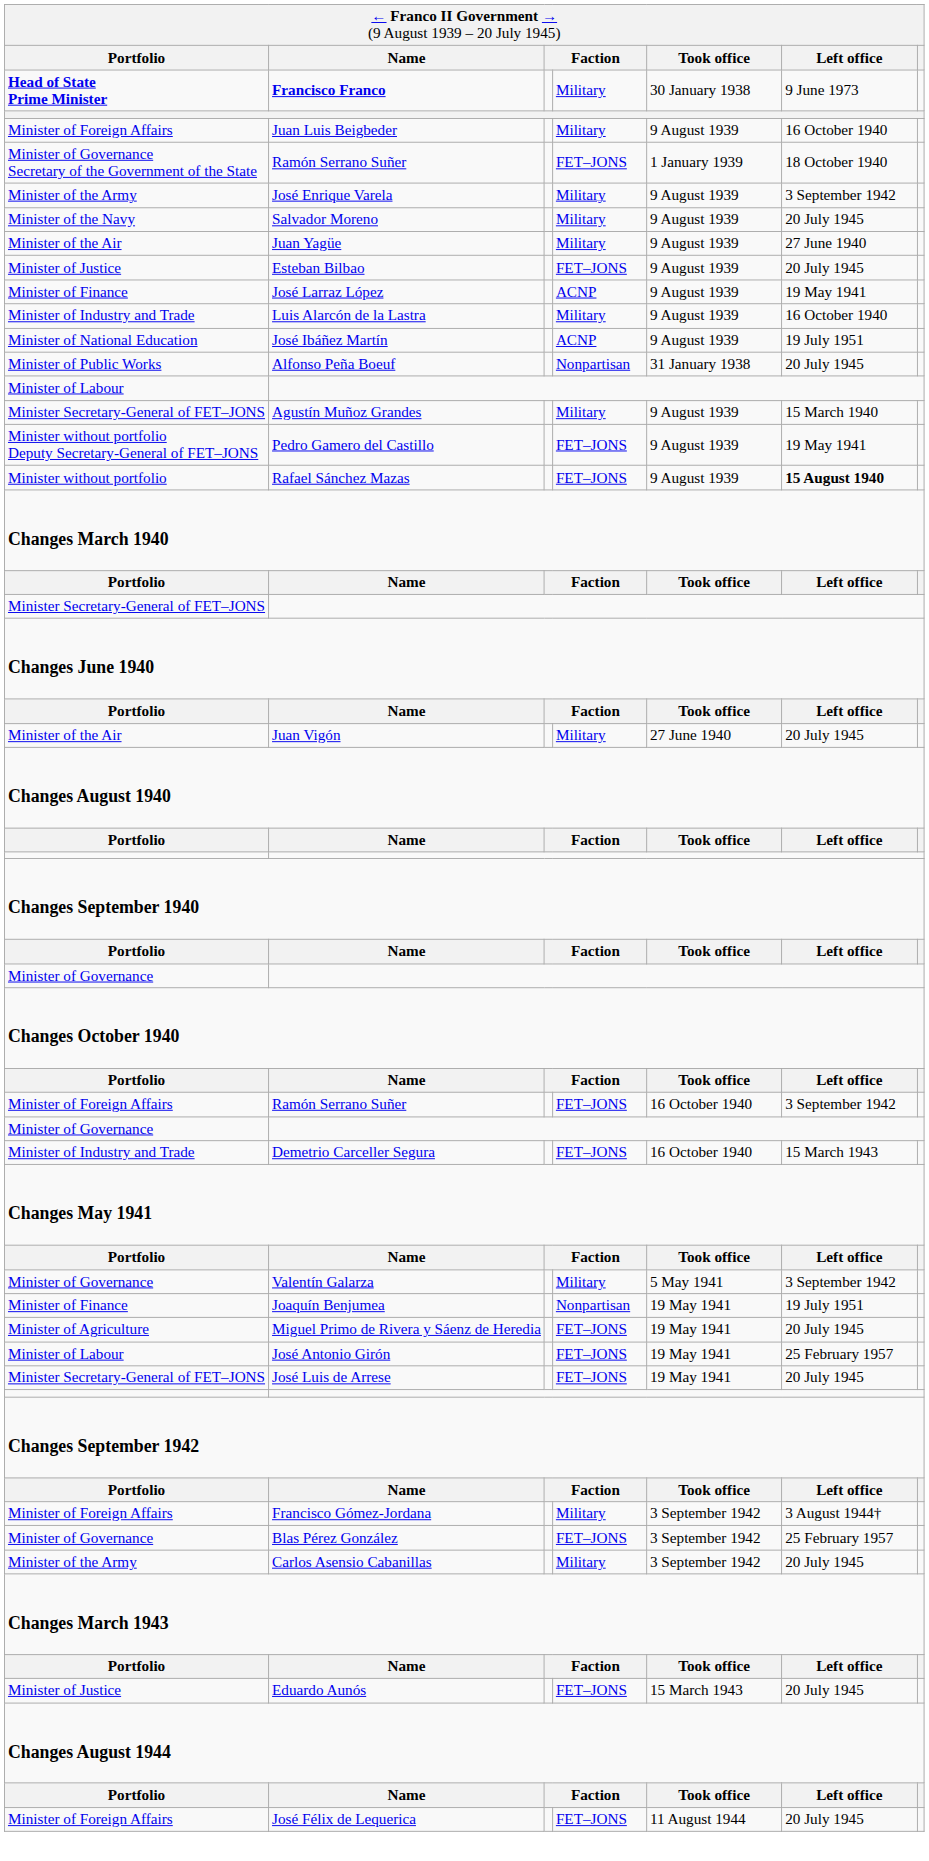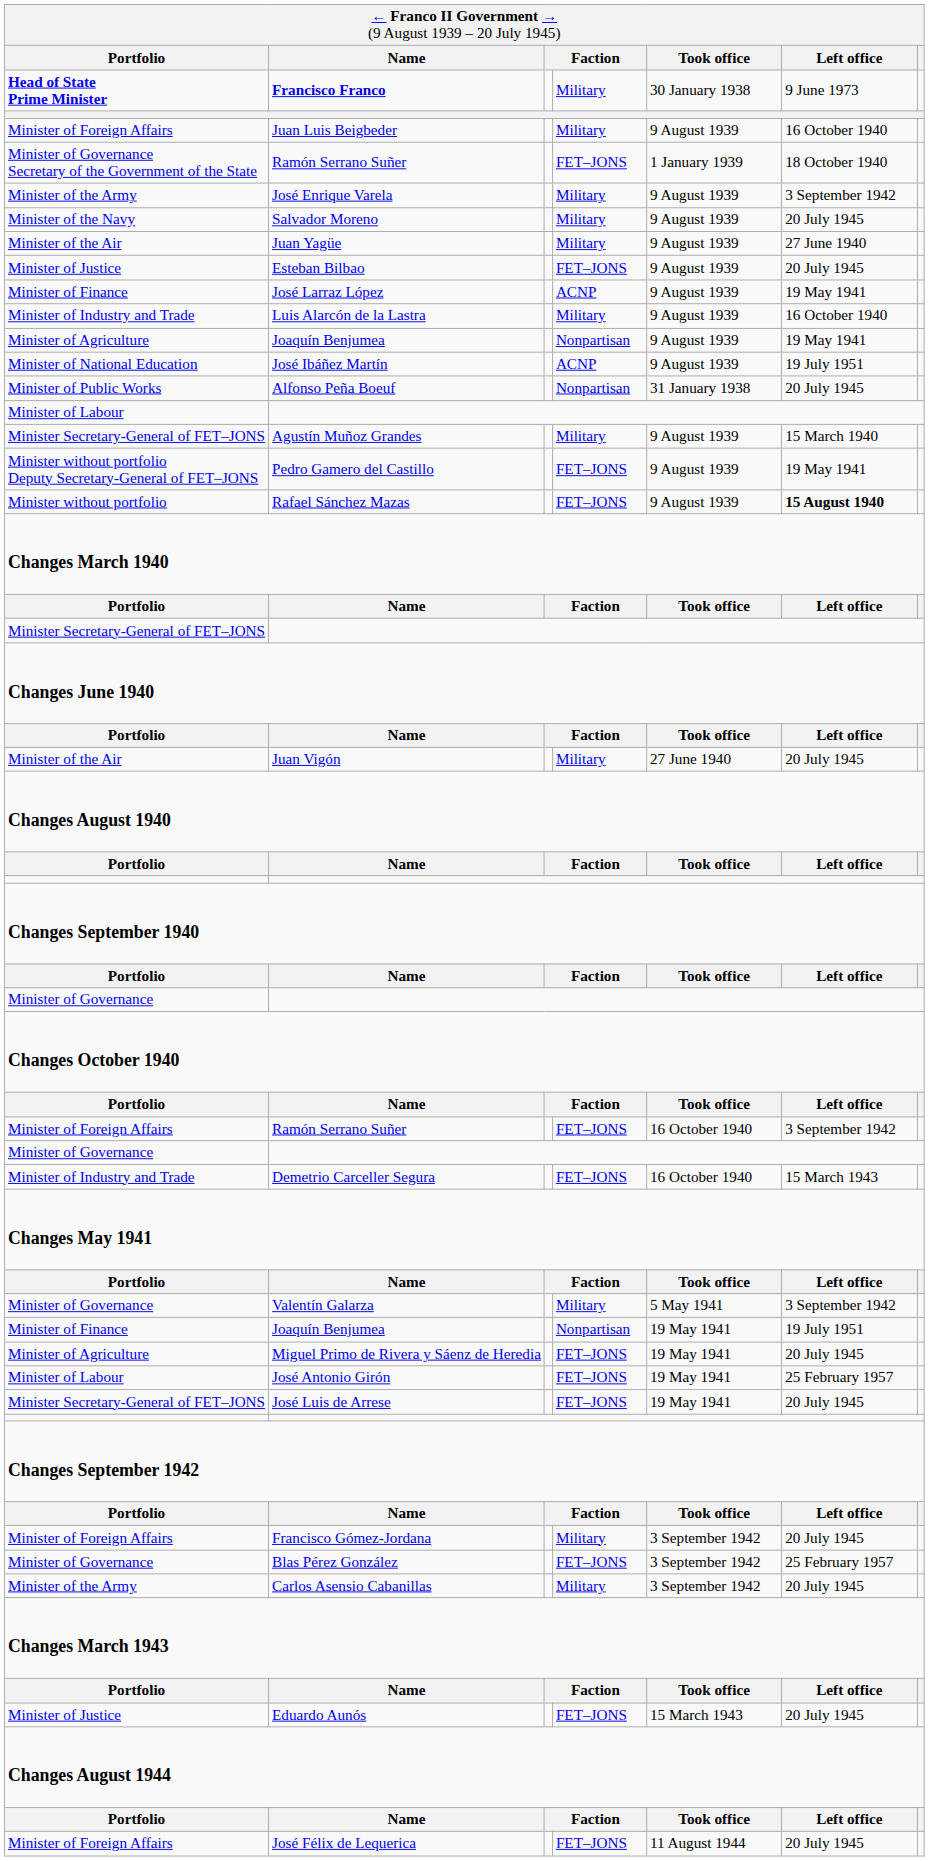+ row: (78, 340)
(833, 1513) 3 August 1944† -> (824, 1537) 20 July 1945
